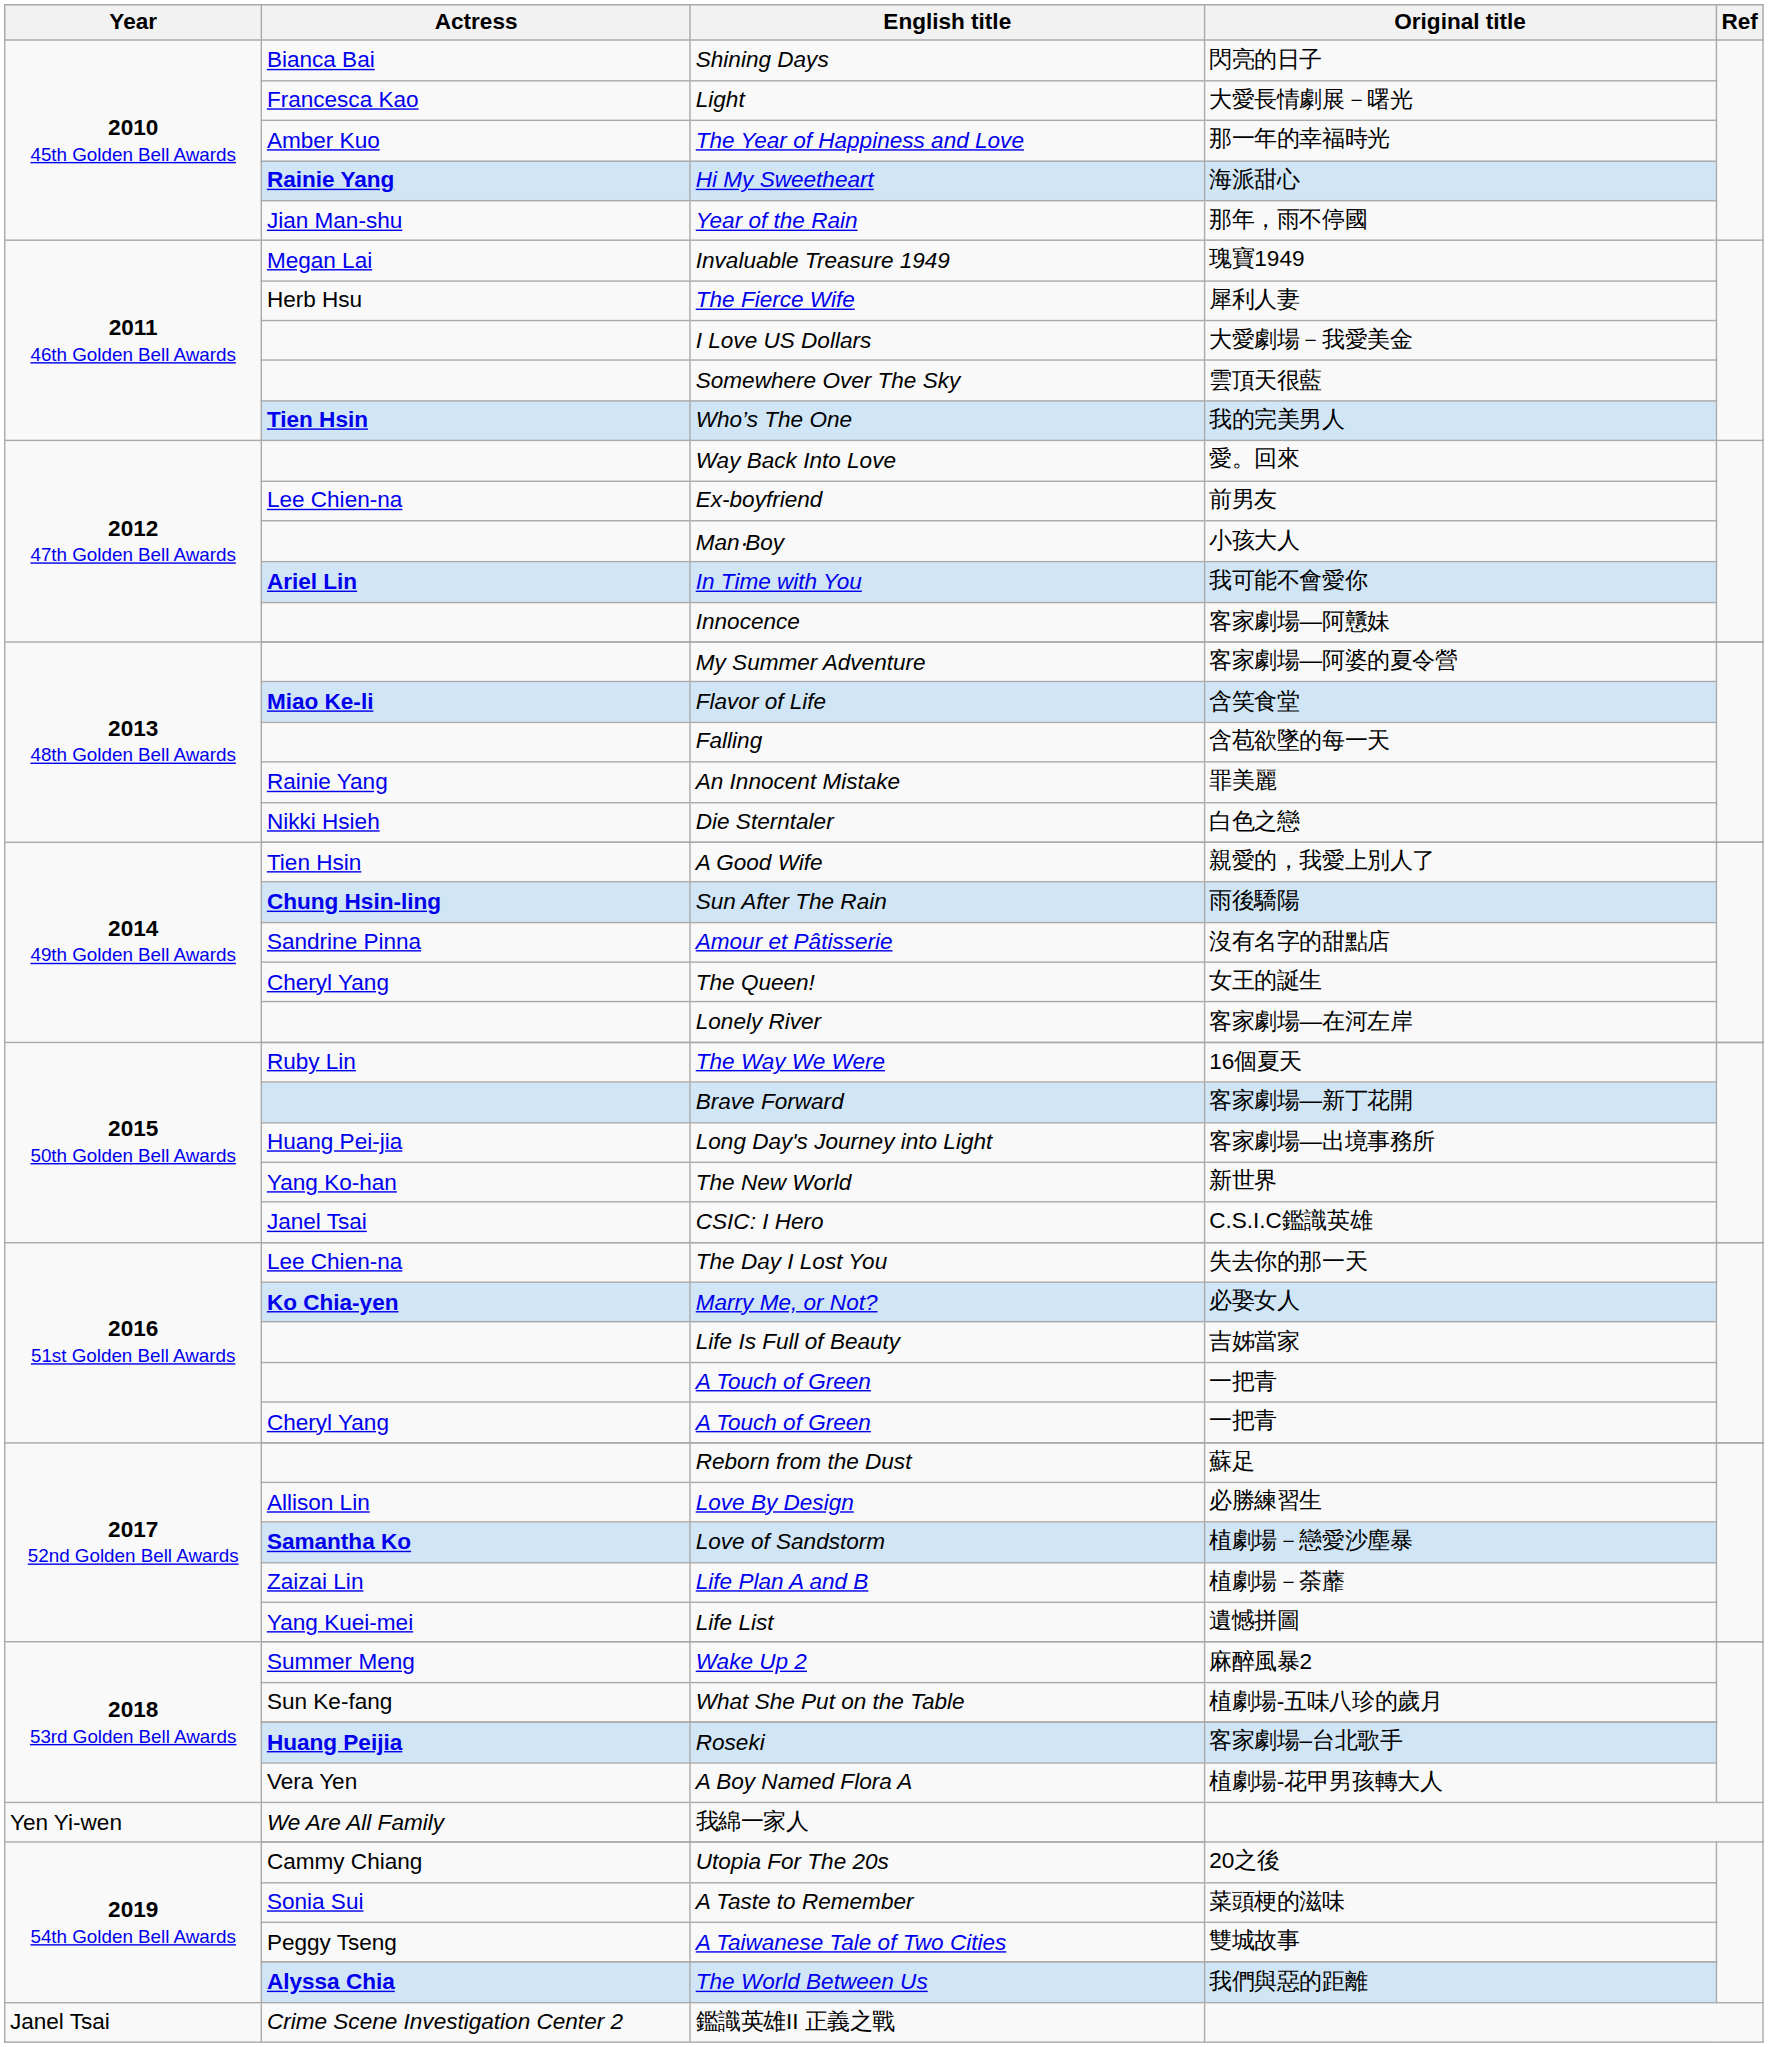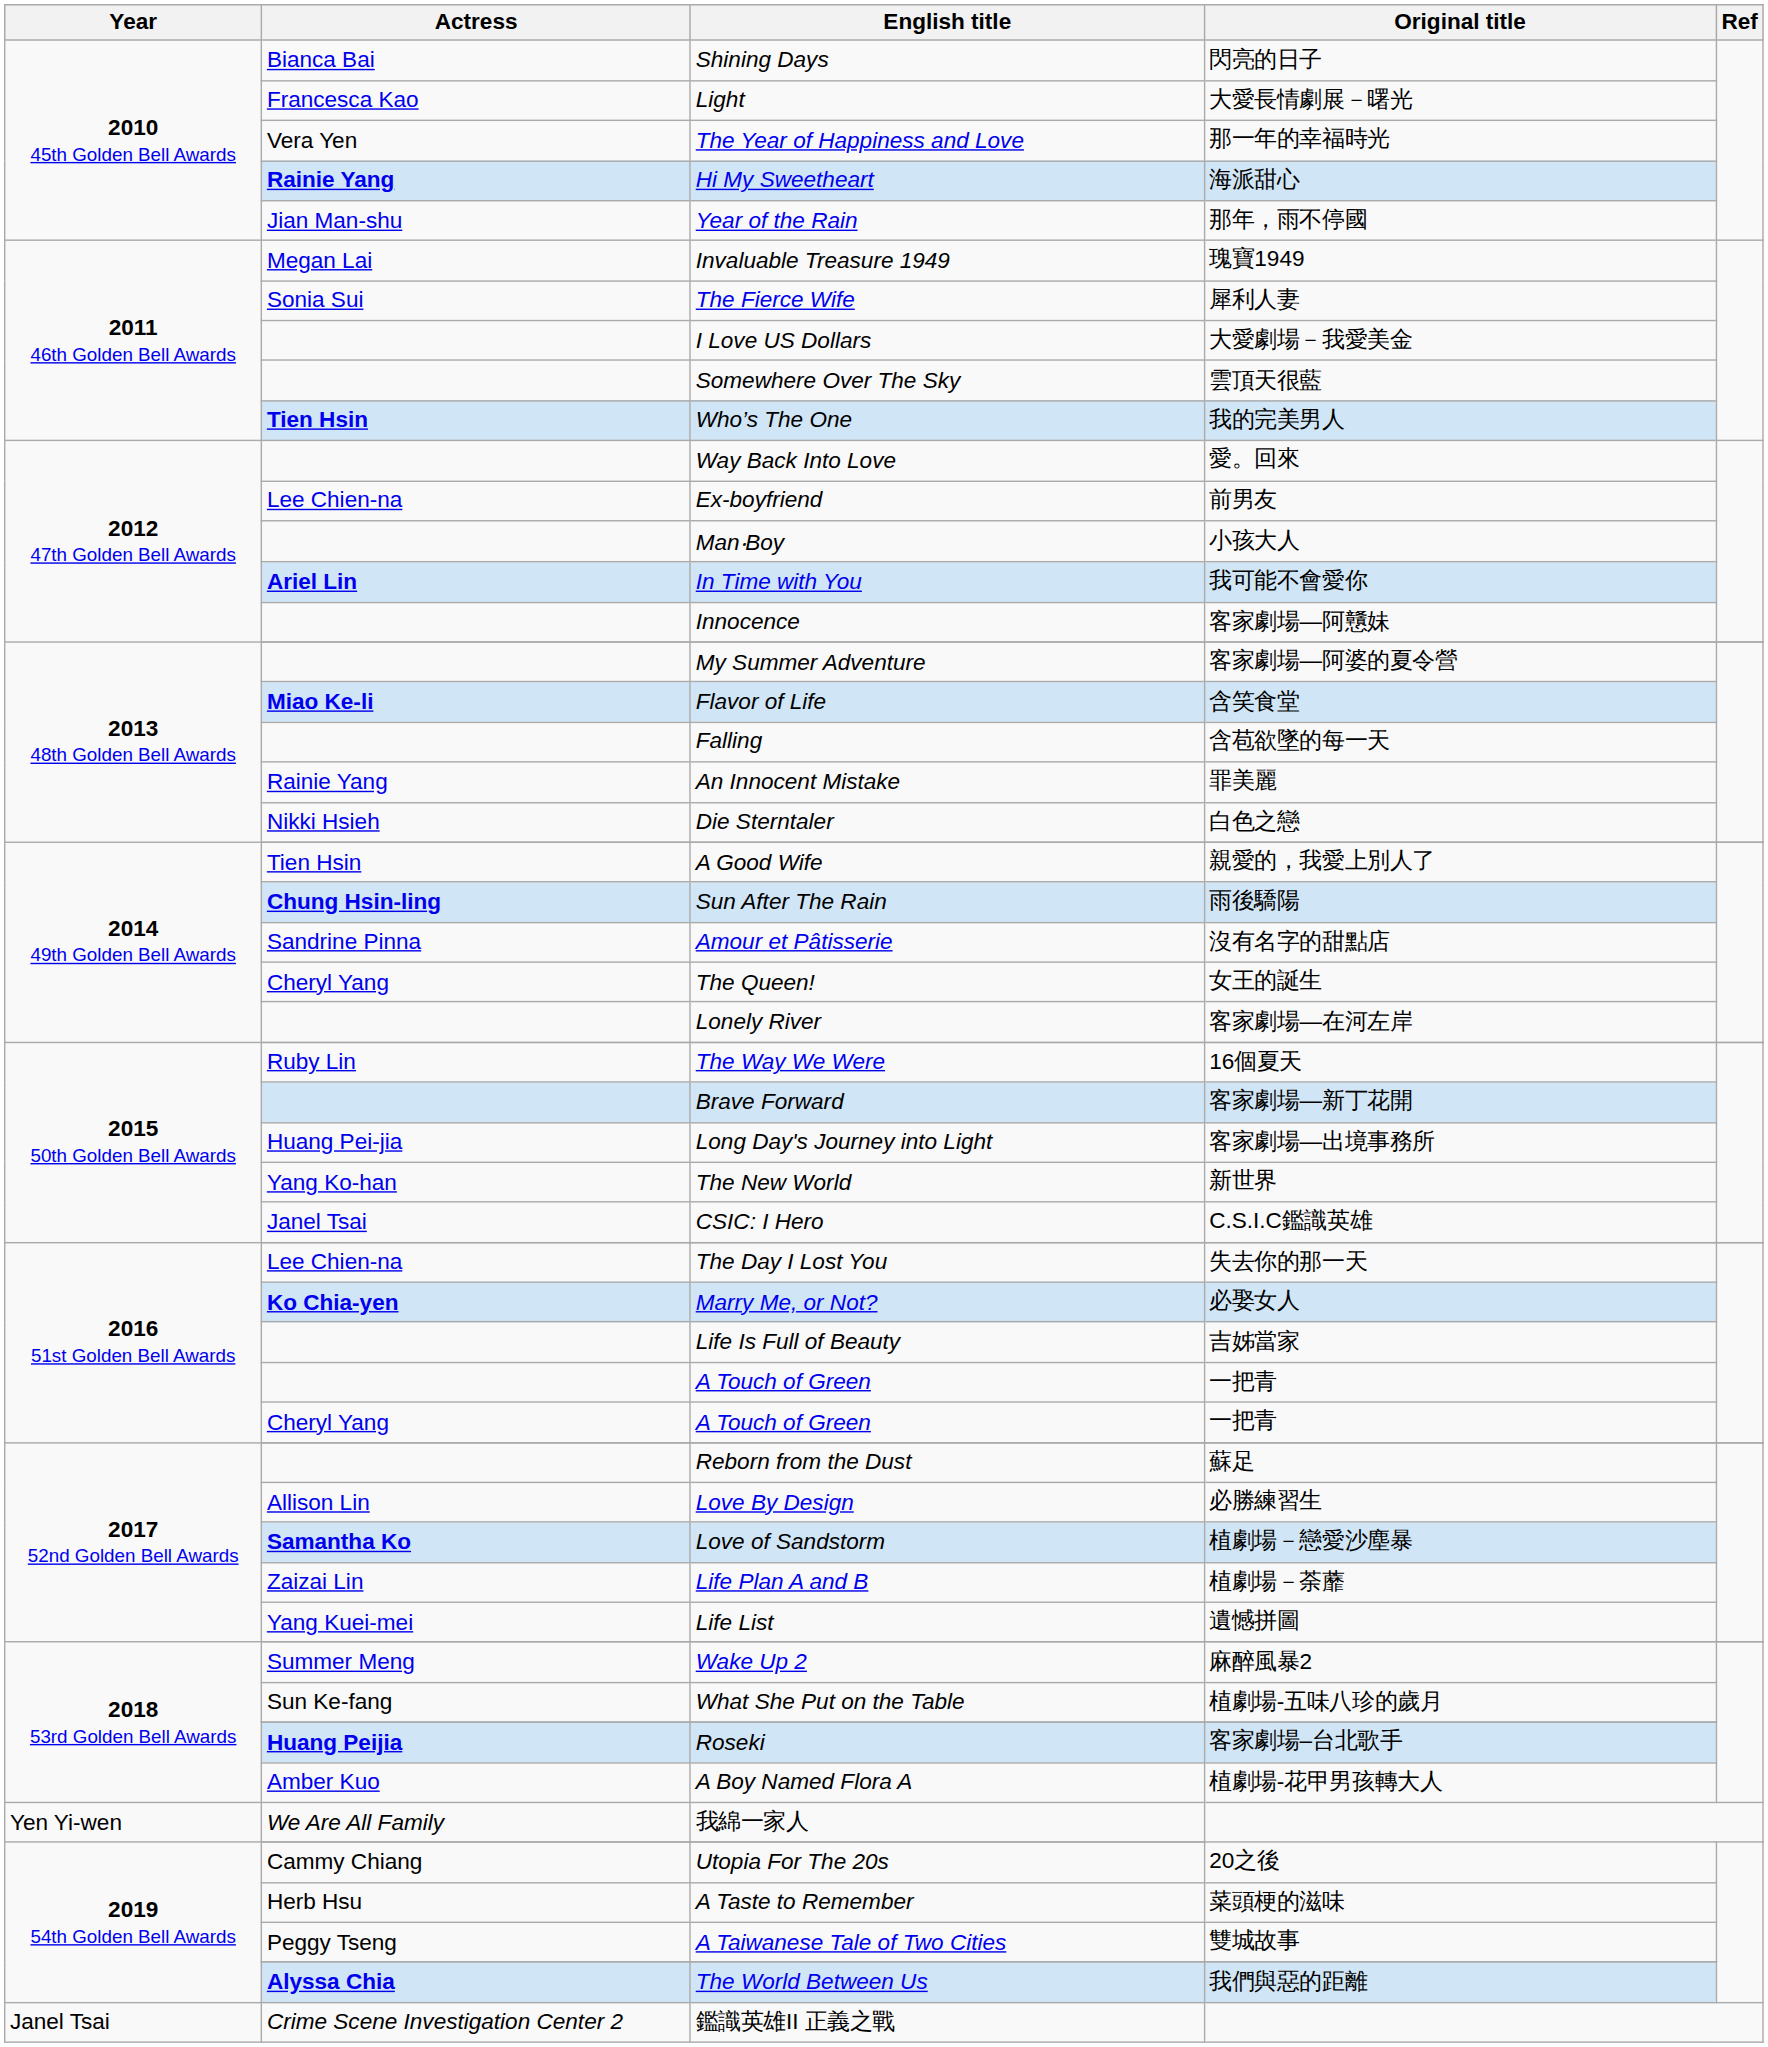(323, 140) Amber Kuo -> (312, 140) Vera Yen
(315, 300) Herb Hsu -> (315, 300) Sonia Sui
(312, 1782) Vera Yen -> (323, 1782) Amber Kuo
(315, 1902) Sonia Sui -> (315, 1902) Herb Hsu
